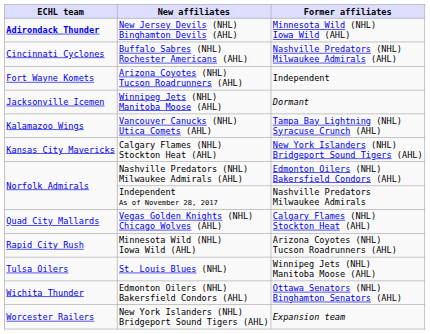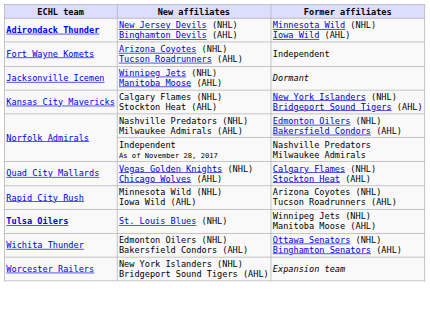- row: (184, 54)
- row: (178, 126)
(37, 269) normal -> (37, 221) bold
